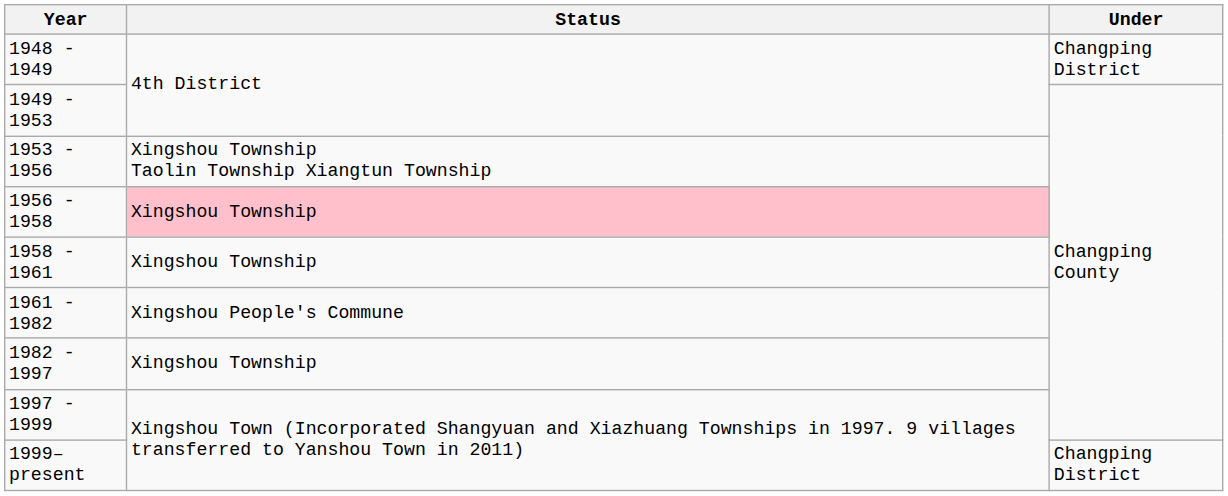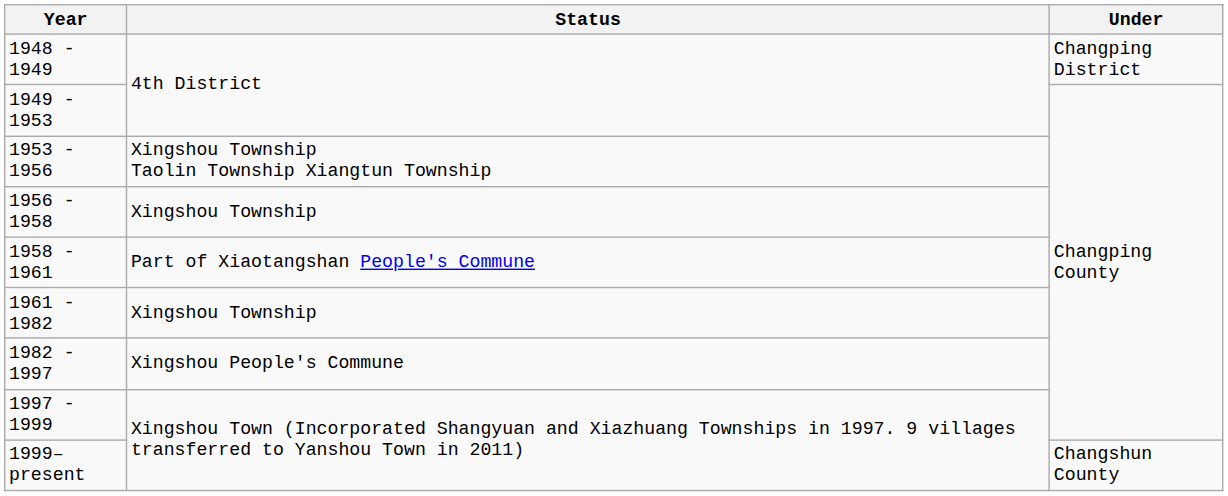(224, 212) pink background -> (224, 212) no background
(224, 262) Xingshou Township -> (333, 262) Part of Xiaotangshan People's Commune
(267, 313) Xingshou People's Commune -> (224, 313) Xingshou Township
(224, 364) Xingshou Township -> (267, 364) Xingshou People's Commune
(1103, 465) Changping District -> (1103, 465) Changshun County
